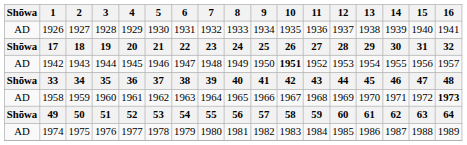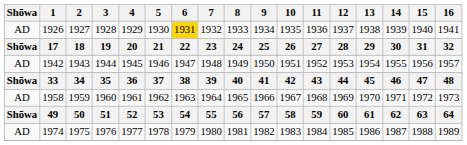(185, 30) no background -> (185, 30) gold background
(290, 64) bold -> (290, 64) normal
(449, 98) bold -> (449, 98) normal
